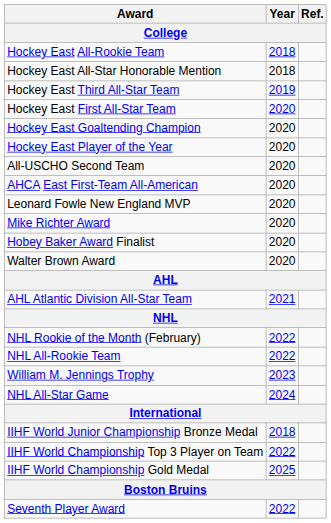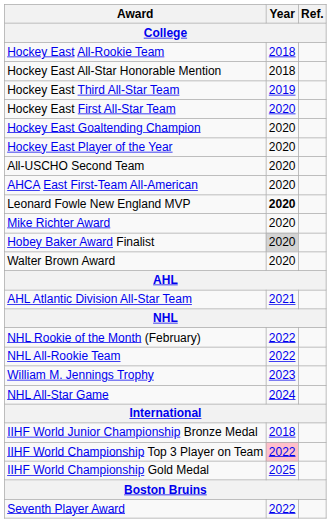(282, 204) normal -> (282, 204) bold
(282, 242) no background -> (282, 242) lightgrey background
(282, 451) no background -> (282, 451) pink background
